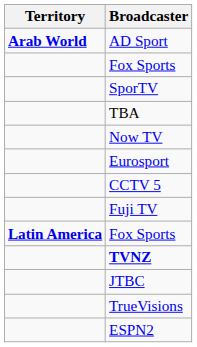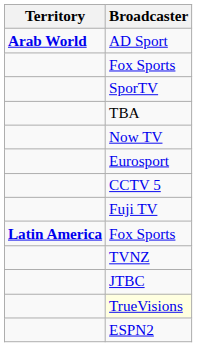(130, 257) bold -> (129, 257) normal
(146, 305) no background -> (146, 305) lightyellow background
